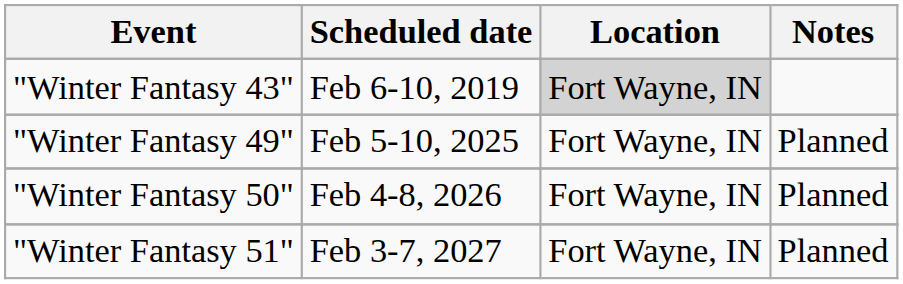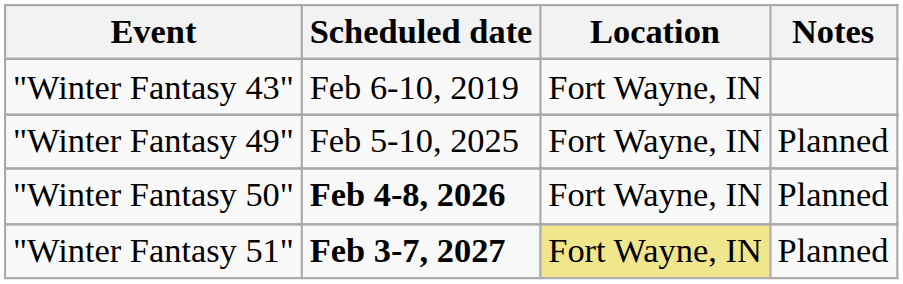(655, 86) lightgrey background -> (655, 86) no background
(406, 195) normal -> (408, 195) bold
(406, 250) normal -> (408, 250) bold
(655, 250) no background -> (655, 250) khaki background
